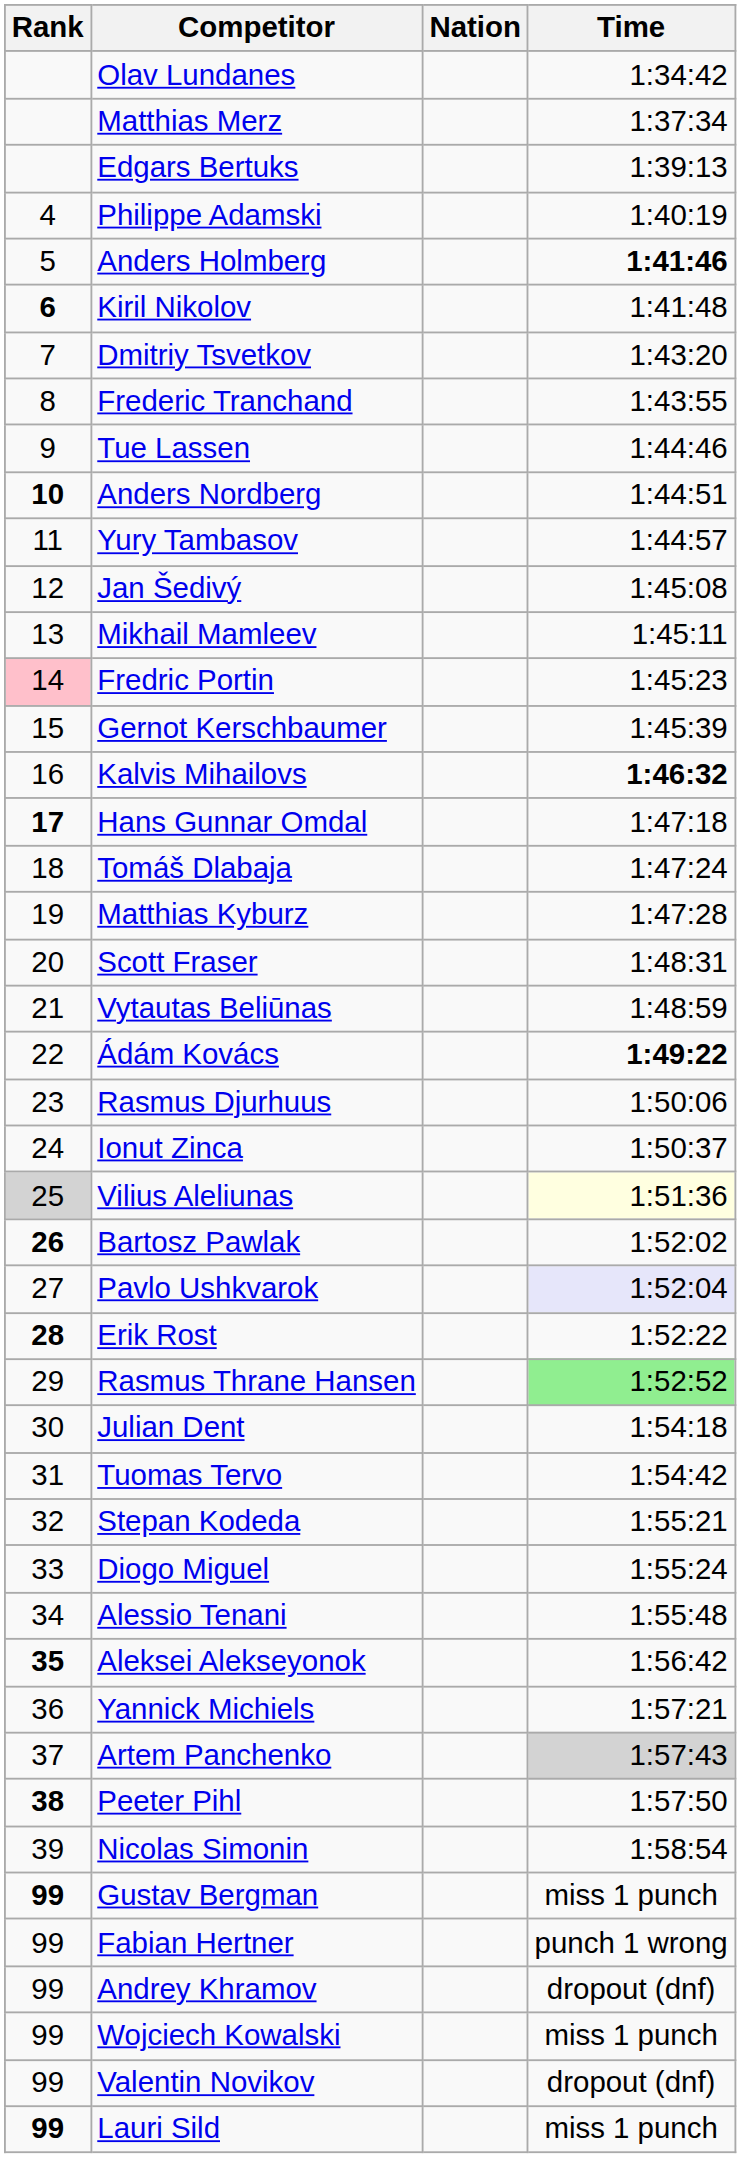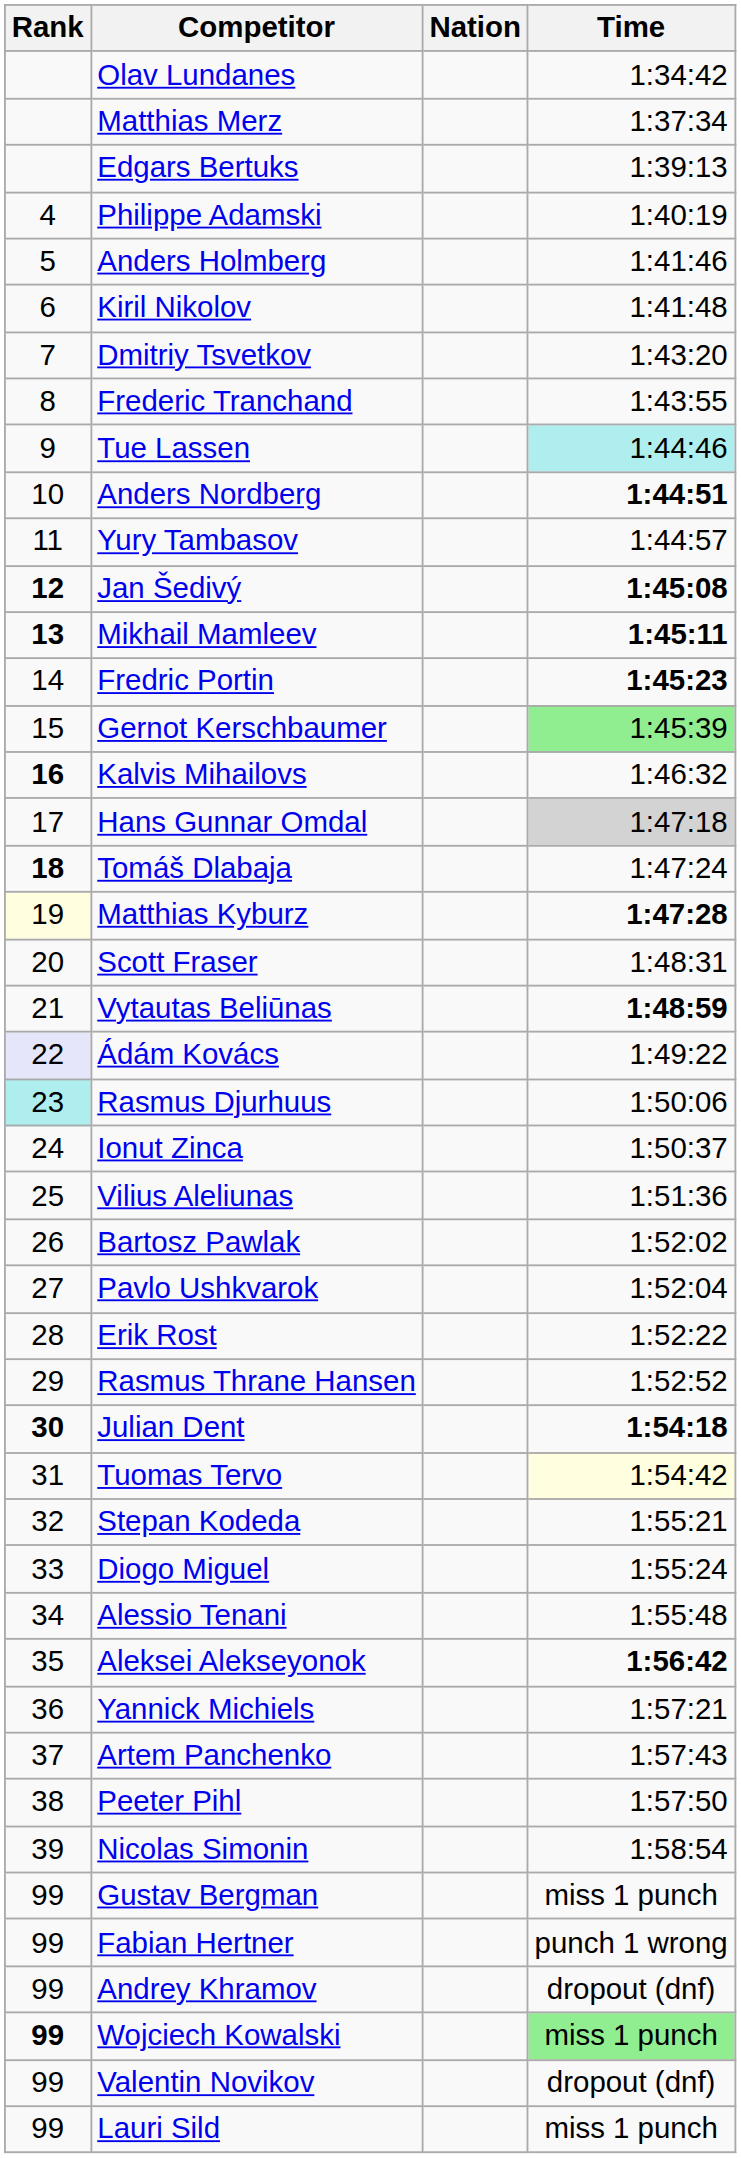(677, 261) bold -> (679, 261) normal
(48, 307) bold -> (48, 307) normal
(679, 448) no background -> (679, 448) paleturquoise background
(48, 494) bold -> (48, 494) normal
(679, 494) normal -> (677, 494) bold
(48, 588) normal -> (48, 588) bold
(679, 588) normal -> (677, 588) bold
(48, 634) normal -> (48, 634) bold
(680, 634) normal -> (678, 634) bold
(48, 681) pink background -> (48, 681) no background
(679, 681) normal -> (677, 681) bold
(679, 728) no background -> (679, 728) lightgreen background
(48, 774) normal -> (48, 774) bold
(677, 774) bold -> (679, 774) normal
(48, 821) bold -> (48, 821) normal
(679, 821) no background -> (679, 821) lightgrey background
(48, 868) normal -> (48, 868) bold
(48, 914) no background -> (48, 914) lightyellow background
(679, 914) normal -> (677, 914) bold
(679, 1008) normal -> (677, 1008) bold
(48, 1055) no background -> (48, 1055) lavender background
(677, 1055) bold -> (679, 1055) normal
(48, 1101) no background -> (48, 1101) paleturquoise background
(48, 1195) lightgrey background -> (48, 1195) no background
(679, 1195) lightyellow background -> (679, 1195) no background
(48, 1241) bold -> (48, 1241) normal
(679, 1288) lavender background -> (679, 1288) no background
(48, 1335) bold -> (48, 1335) normal
(679, 1381) lightgreen background -> (679, 1381) no background
(48, 1428) normal -> (48, 1428) bold
(679, 1428) normal -> (677, 1428) bold
(679, 1475) no background -> (679, 1475) lightyellow background
(48, 1661) bold -> (48, 1661) normal
(679, 1661) normal -> (677, 1661) bold
(679, 1755) lightgrey background -> (679, 1755) no background
(48, 1802) bold -> (48, 1802) normal
(48, 1895) bold -> (48, 1895) normal
(48, 2035) normal -> (48, 2035) bold
(631, 2035) no background -> (631, 2035) lightgreen background
(48, 2128) bold -> (48, 2128) normal
